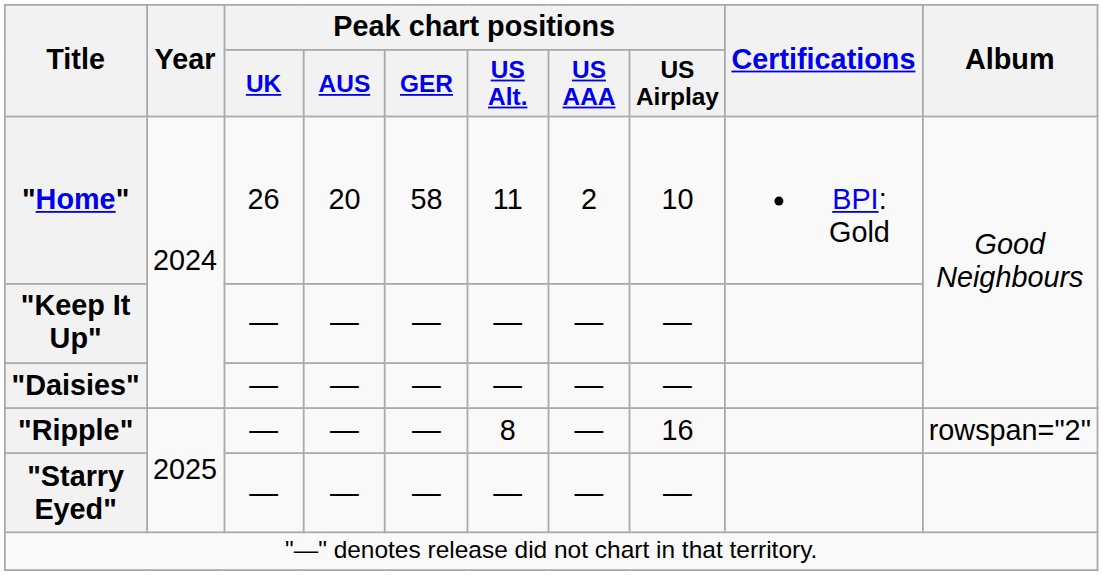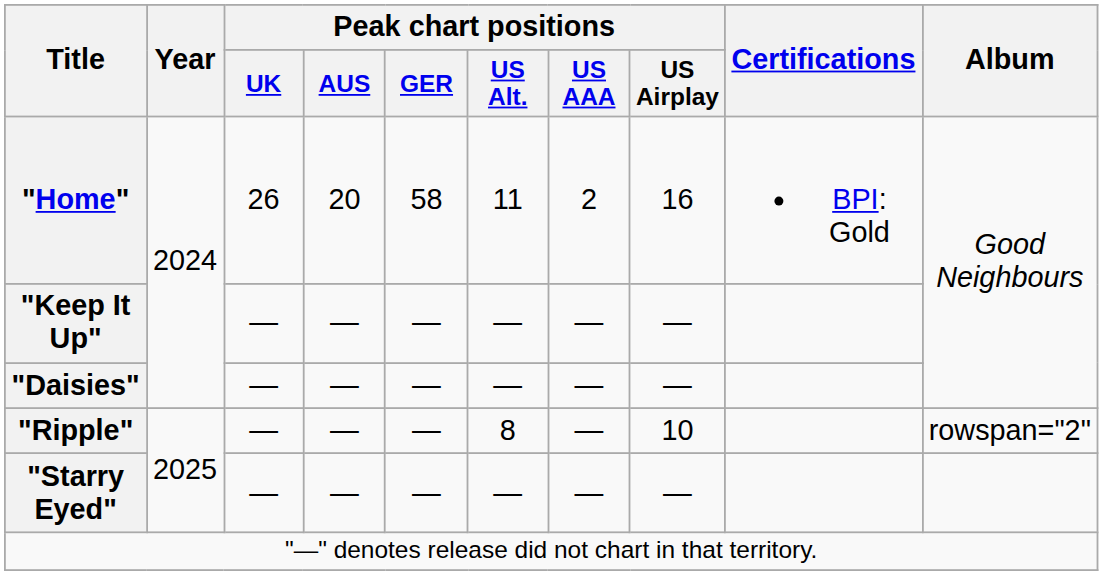(677, 199) 10 -> (677, 199) 16
(677, 430) 16 -> (677, 430) 10
